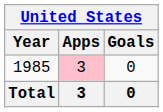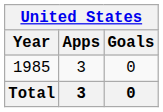(81, 68) pink background -> (81, 68) no background
